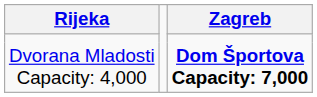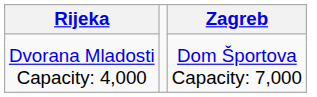(240, 67) bold -> (237, 67) normal
